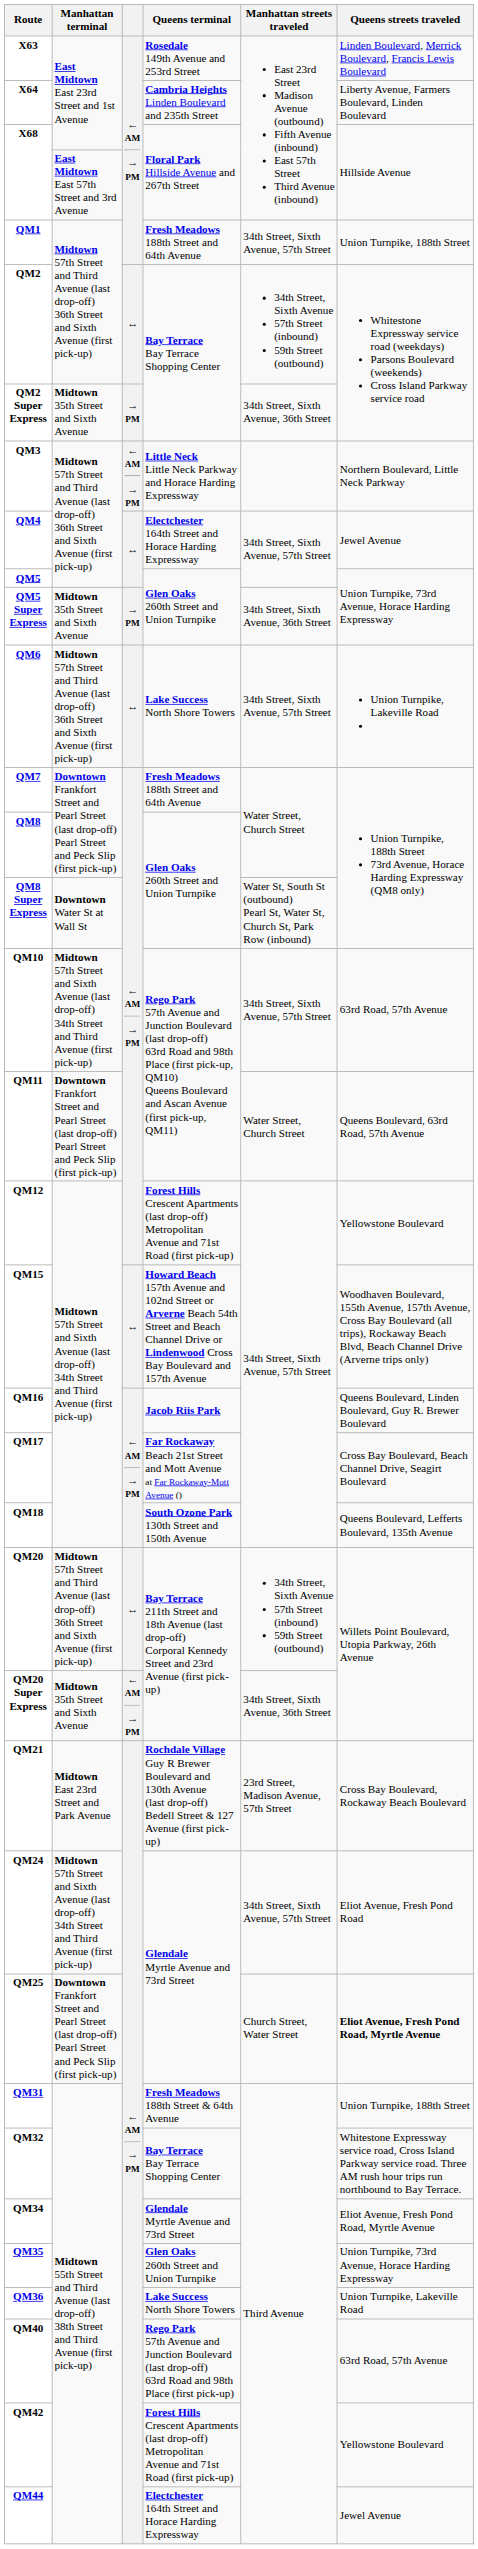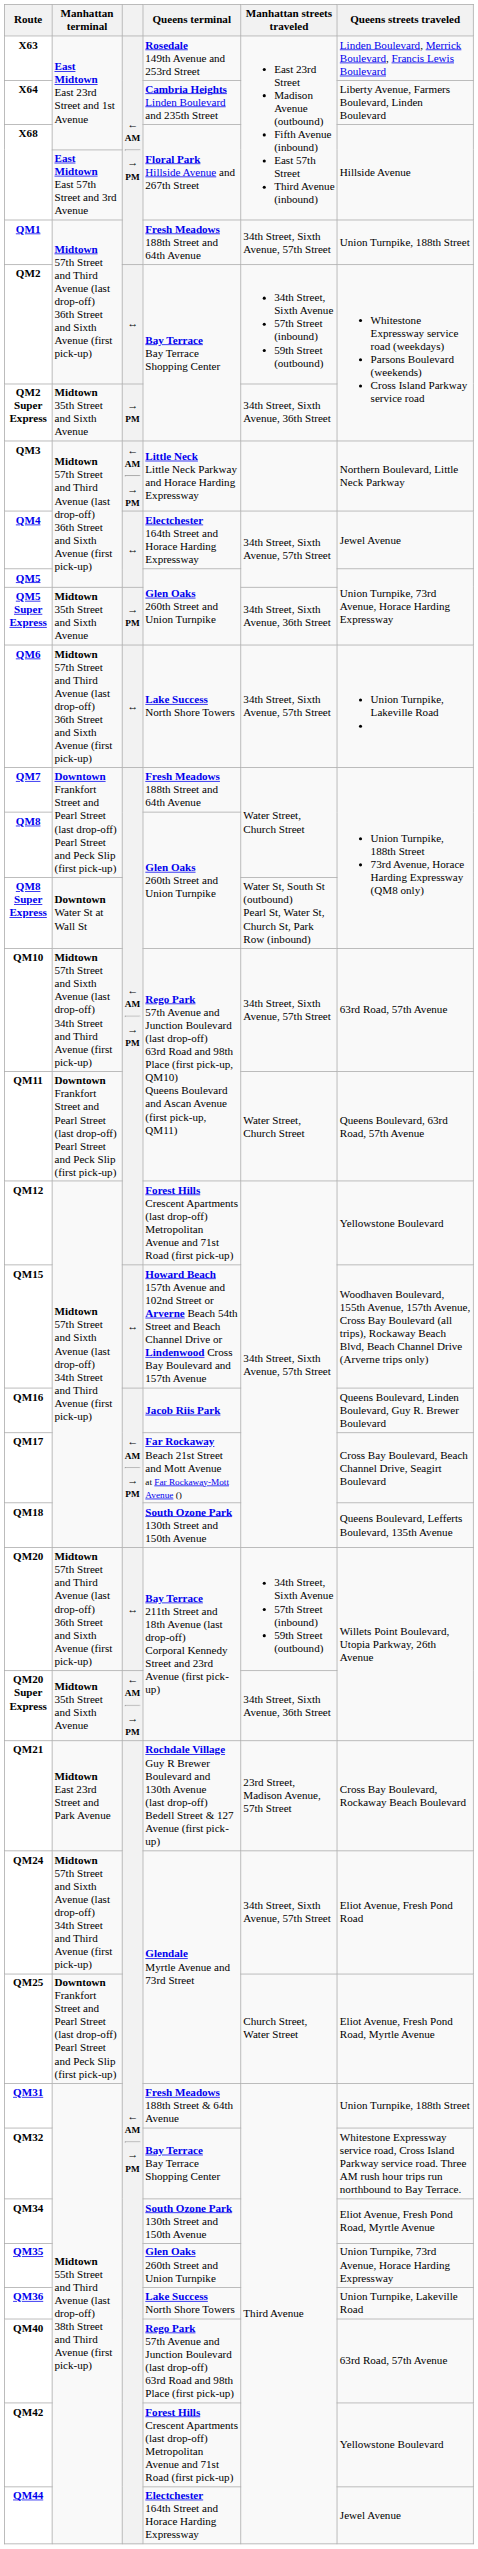(400, 2029) bold -> (396, 2029) normal
(188, 2221) Glendale Myrtle Avenue and 73rd Street -> (189, 2221) South Ozone Park 130th Street and 150th Avenue
